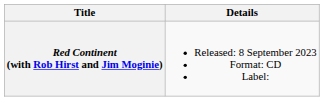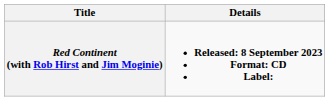(242, 65) normal -> (245, 65) bold
